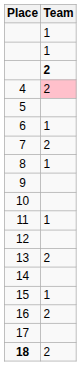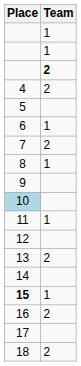(47, 88) pink background -> (47, 88) no background
(23, 201) no background -> (23, 201) lightblue background
(23, 295) normal -> (23, 295) bold
(23, 351) bold -> (23, 351) normal
